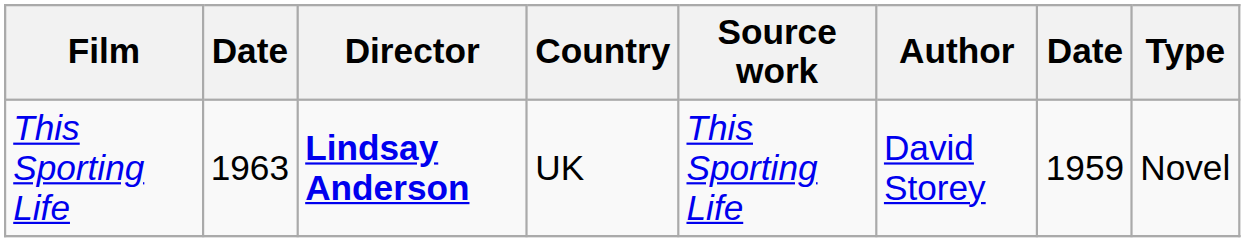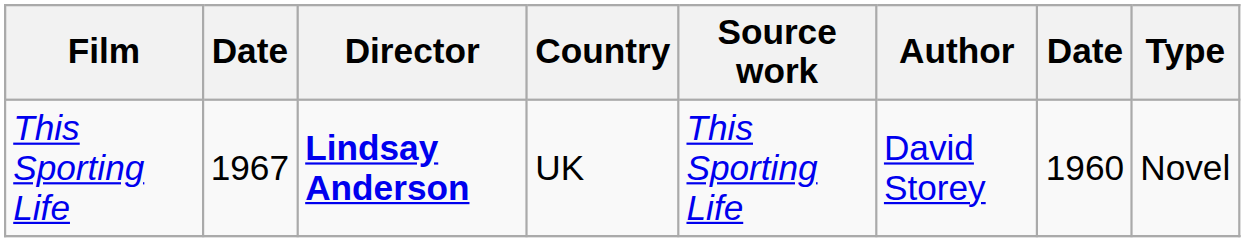(250, 167) 1963 -> (250, 167) 1967
(1085, 167) 1959 -> (1085, 167) 1960
